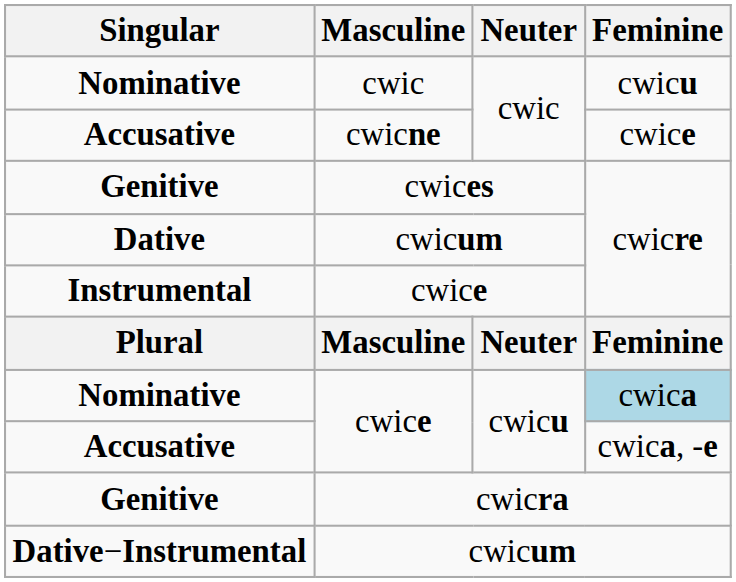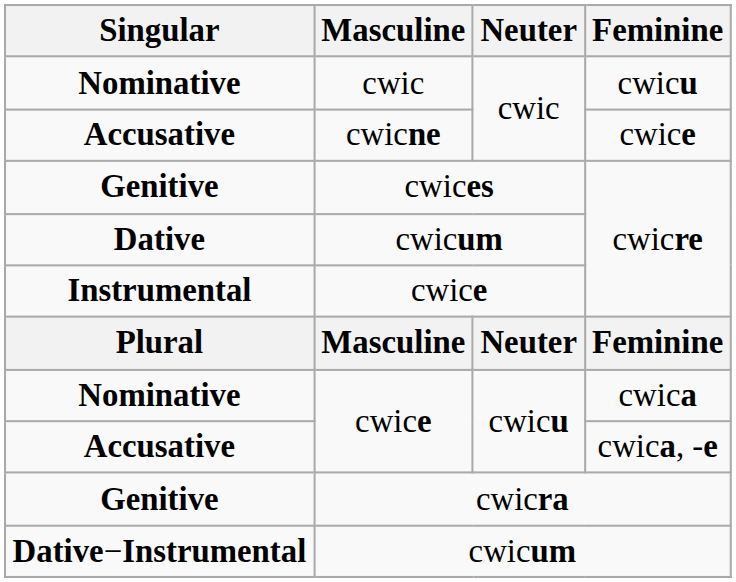(658, 394) lightblue background -> (658, 394) no background
